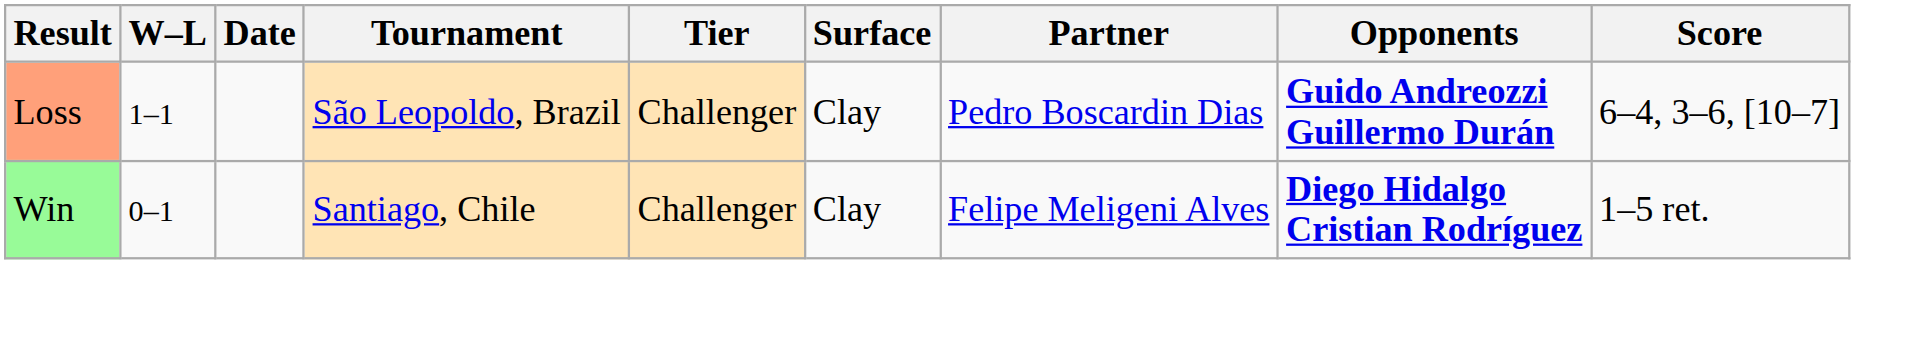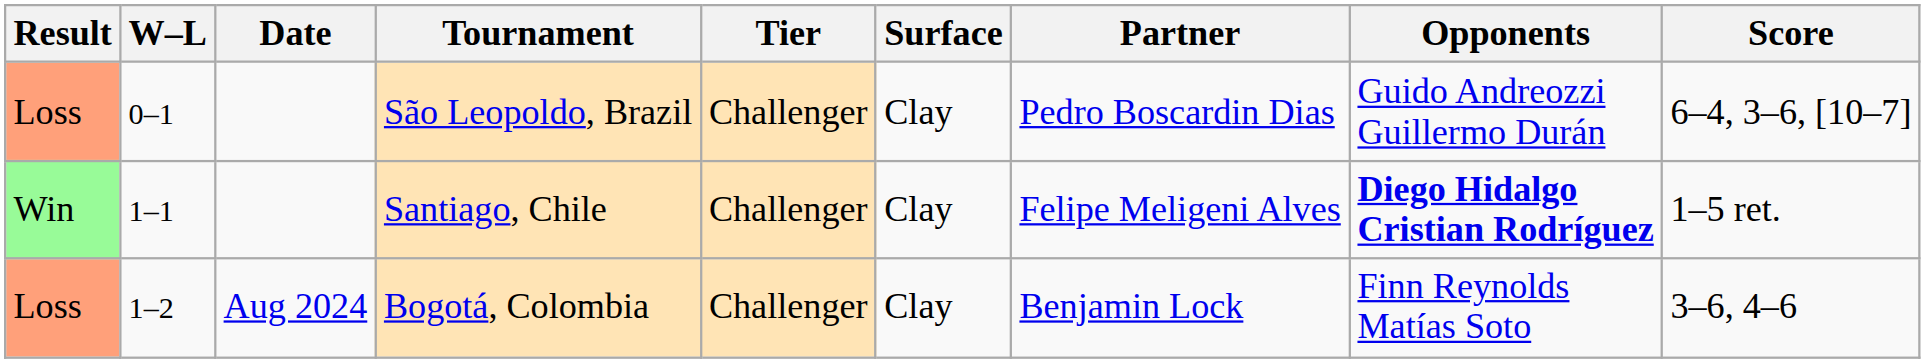(151, 113) 1–1 -> (151, 113) 0–1
(1420, 110) bold -> (1481, 110) normal
(151, 211) 0–1 -> (151, 211) 1–1
+ row: (517, 306)
